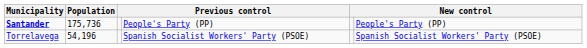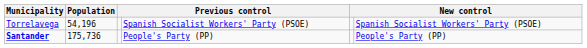rows swapped: (28, 24) <-> (32, 37)
